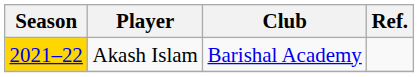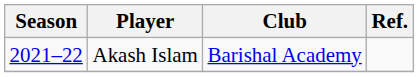(46, 54) gold background -> (46, 54) no background
